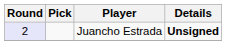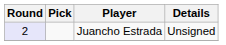(193, 31) bold -> (191, 31) normal
